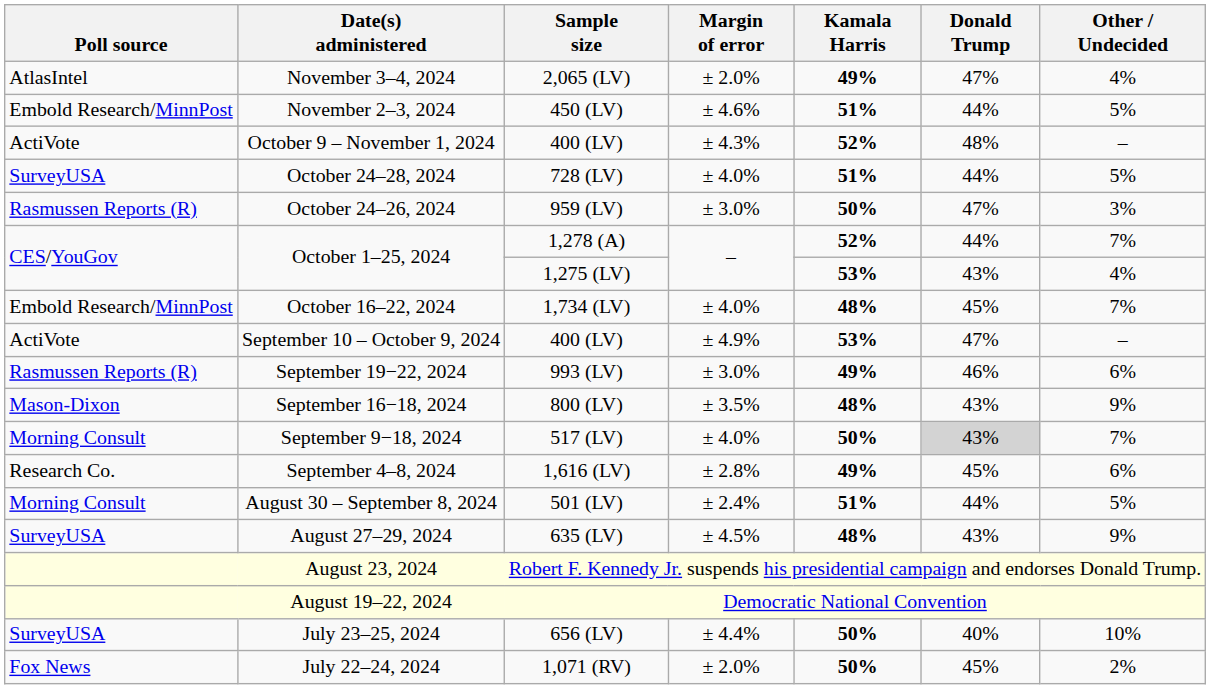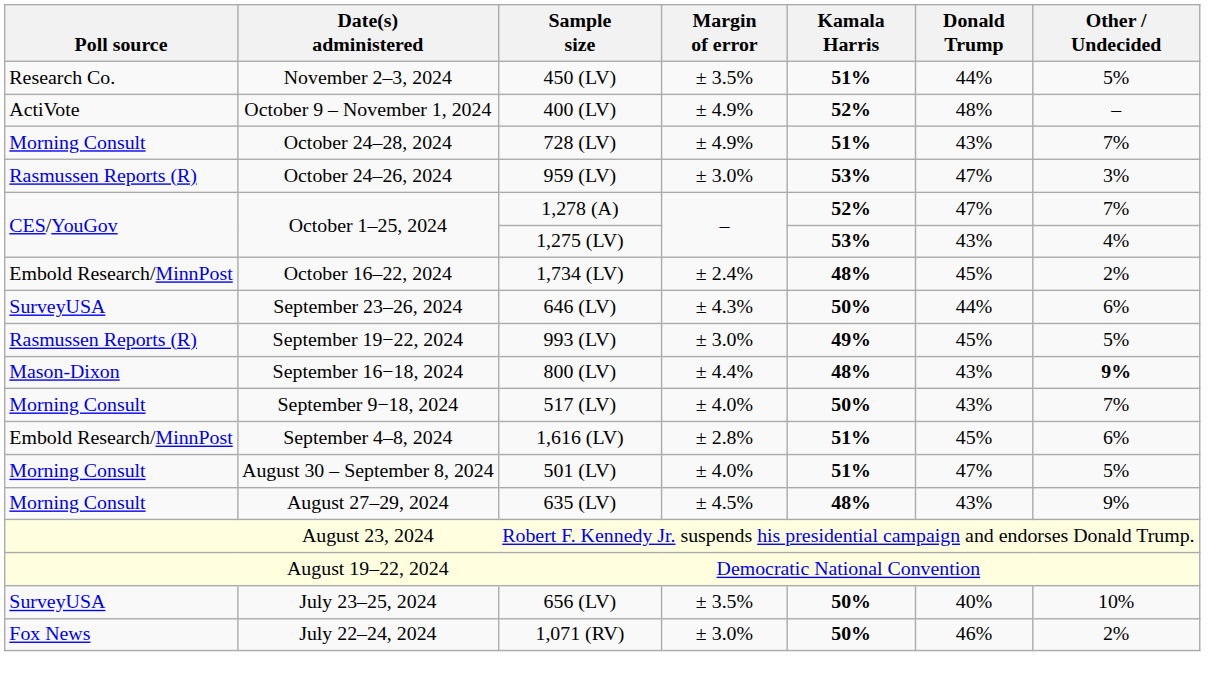- row: (371, 77)
(121, 110) Embold Research/MinnPost -> (62, 77) Research Co.
(731, 110) ± 4.6% -> (724, 77) ± 3.5%
(731, 143) ± 4.3% -> (724, 110) ± 4.9%
(57, 175) SurveyUSA -> (77, 143) Morning Consult
(731, 175) ± 4.0% -> (724, 143) ± 4.9%
(981, 175) 44% -> (974, 143) 43%
(1123, 175) 5% -> (1116, 143) 7%
(858, 208) 50% -> (851, 175) 53%
(981, 241) 44% -> (974, 208) 47%
(731, 306) ± 4.0% -> (724, 274) ± 2.4%
(1123, 306) 7% -> (1116, 274) 2%
- row: (371, 339)
+ row: (368, 306)
(981, 372) 46% -> (974, 339) 45%
(1123, 372) 6% -> (1116, 339) 5%
(731, 405) ± 3.5% -> (724, 372) ± 4.4%
(1123, 405) normal -> (1116, 372) bold
(981, 438) lightgrey background -> (974, 405) no background
(62, 470) Research Co. -> (121, 438) Embold Research/MinnPost
(858, 470) 49% -> (851, 438) 51%
(731, 503) ± 2.4% -> (724, 470) ± 4.0%
(981, 503) 44% -> (974, 470) 47%
(57, 536) SurveyUSA -> (77, 503) Morning Consult
(731, 634) ± 4.4% -> (724, 601) ± 3.5%
(731, 667) ± 2.0% -> (724, 634) ± 3.0%
(981, 667) 45% -> (974, 634) 46%
